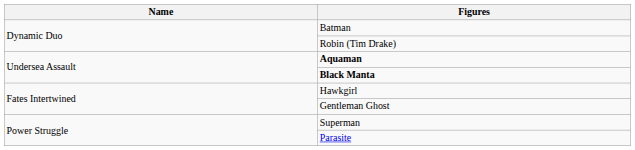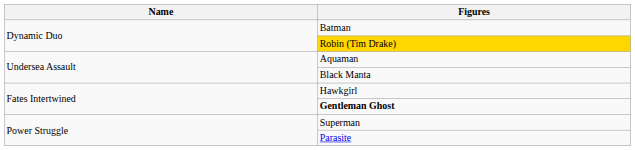(358, 43) no background -> (358, 43) gold background
(341, 59) bold -> (339, 59) normal
(347, 75) bold -> (345, 75) normal
(355, 106) normal -> (357, 106) bold
